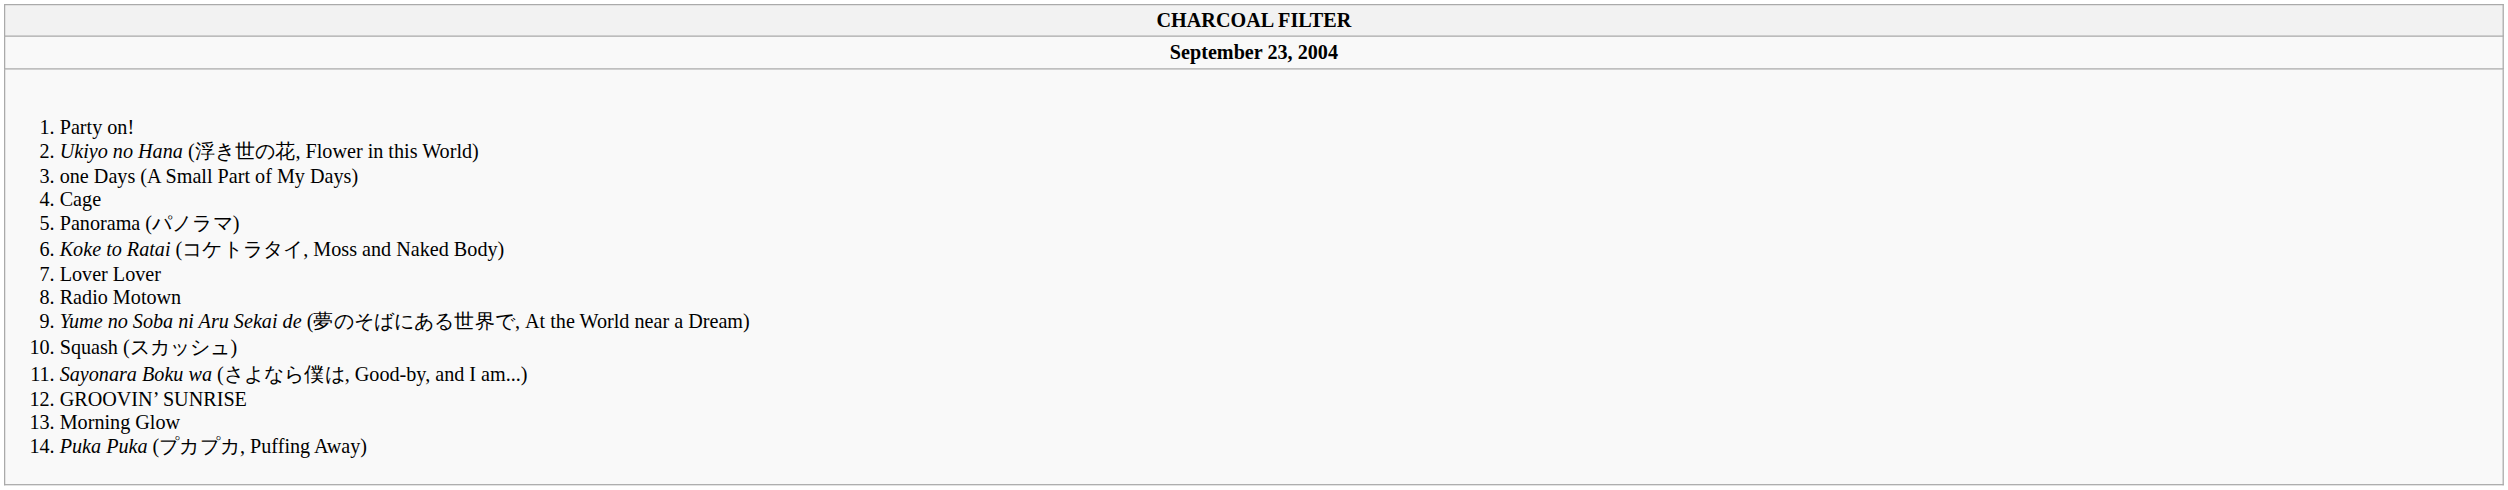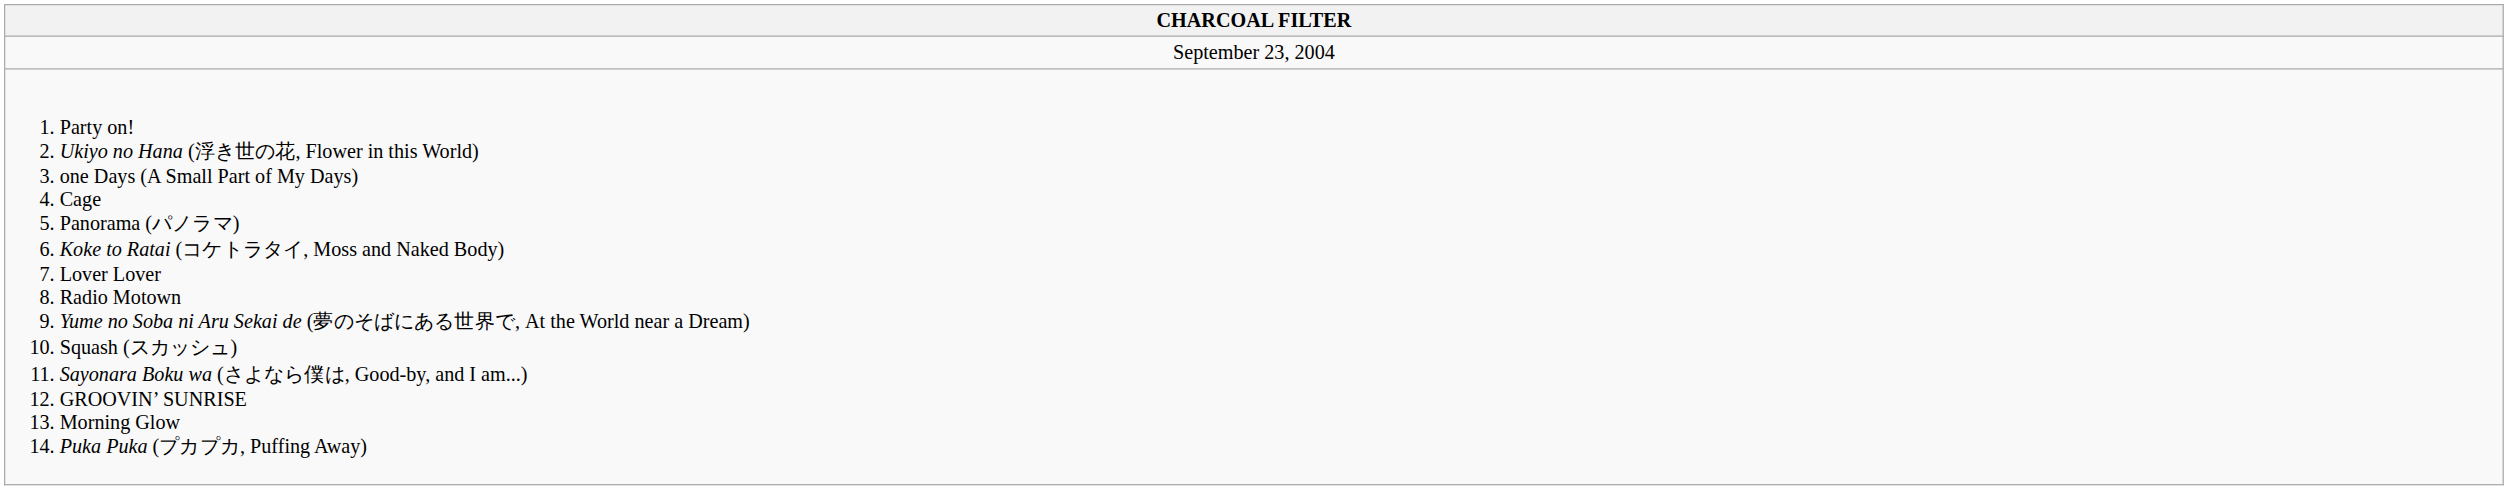(1254, 52) bold -> (1254, 52) normal
